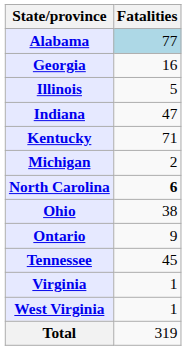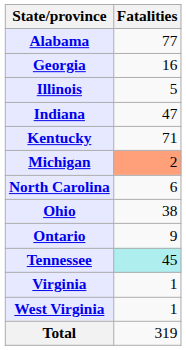(170, 41) lightblue background -> (170, 41) no background
(174, 162) no background -> (174, 162) lightsalmon background
(174, 187) bold -> (174, 187) normal
(170, 260) no background -> (170, 260) paleturquoise background
